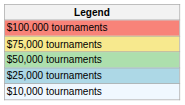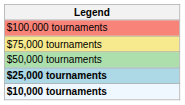(54, 75) normal -> (57, 75) bold
(54, 91) normal -> (57, 91) bold
